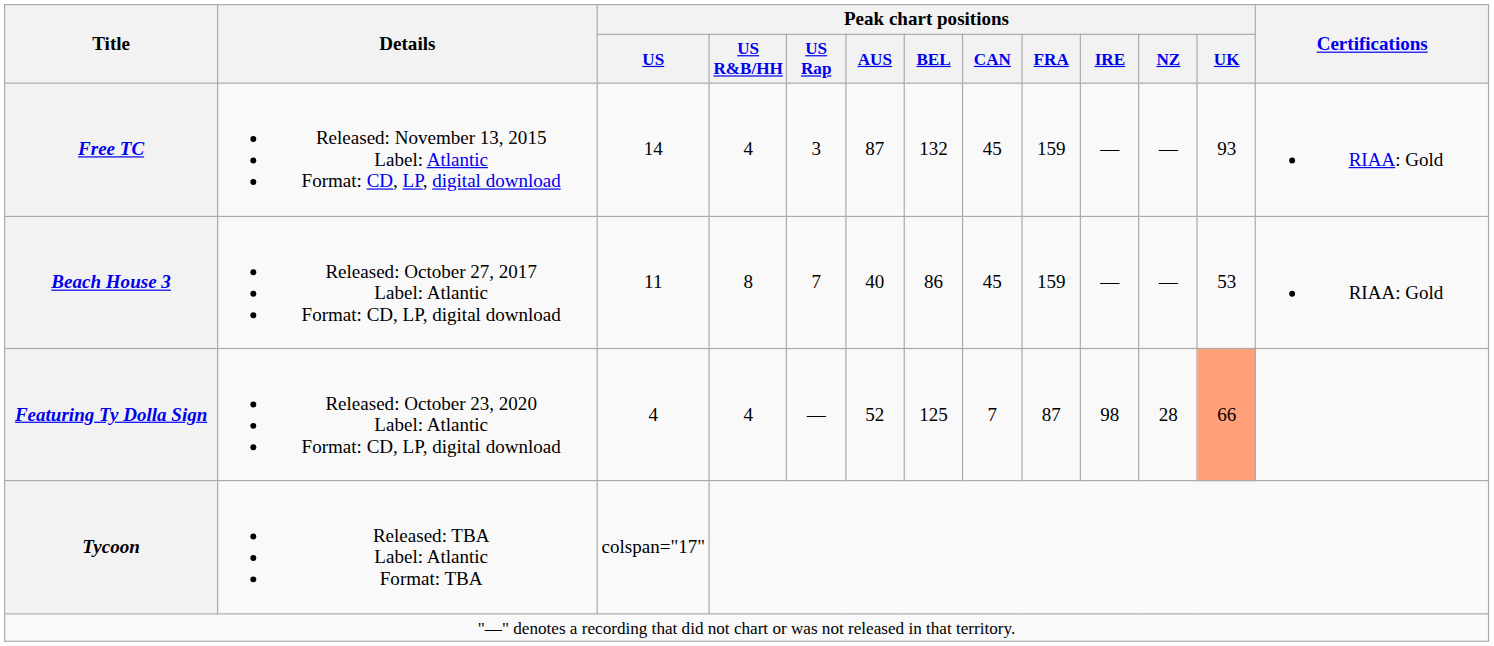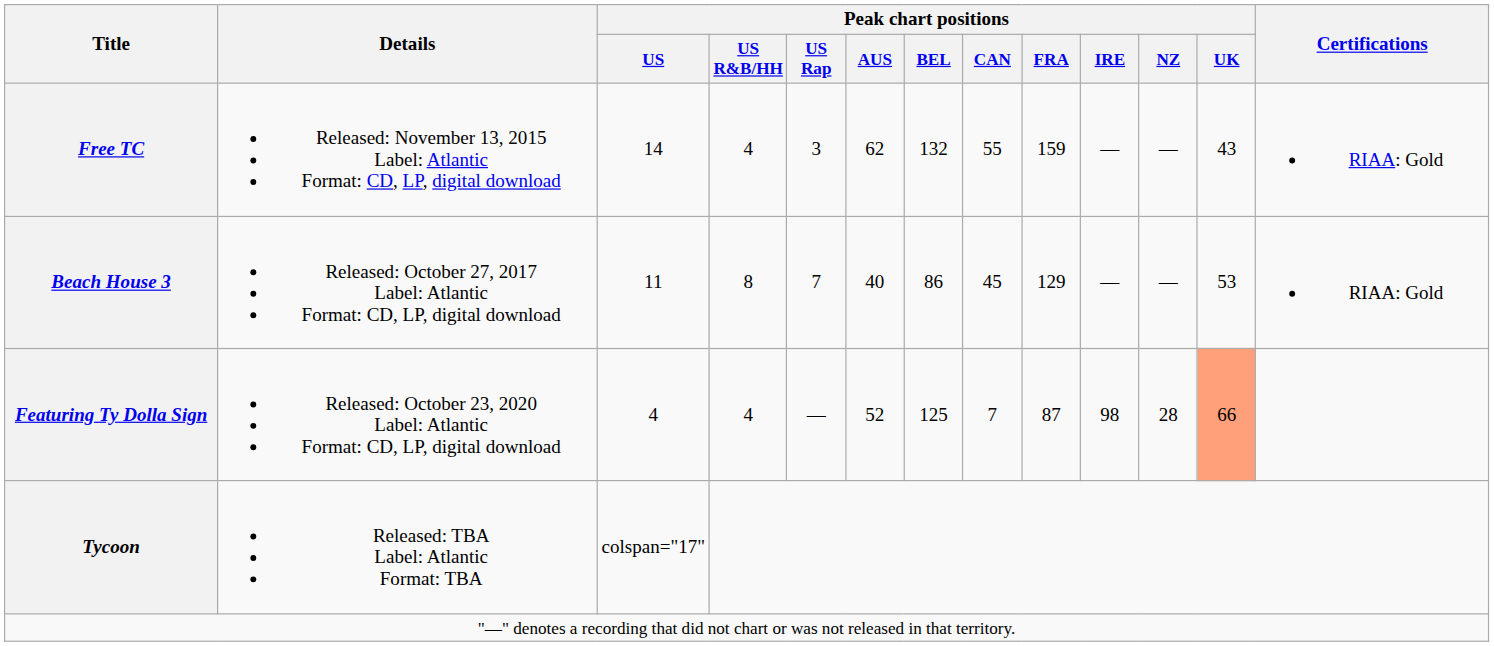(875, 149) 87 -> (875, 149) 62
(992, 149) 45 -> (992, 149) 55
(1227, 149) 93 -> (1227, 149) 43
(1051, 281) 159 -> (1051, 281) 129
